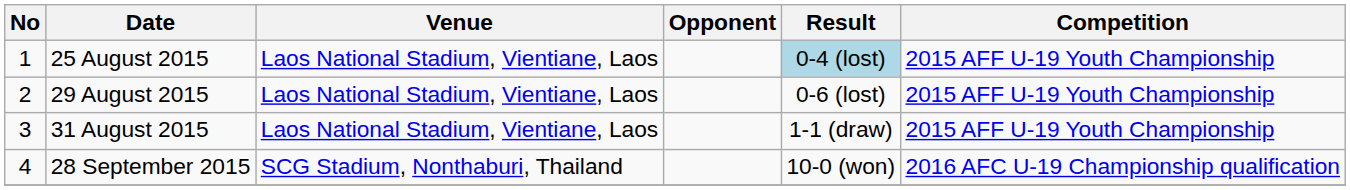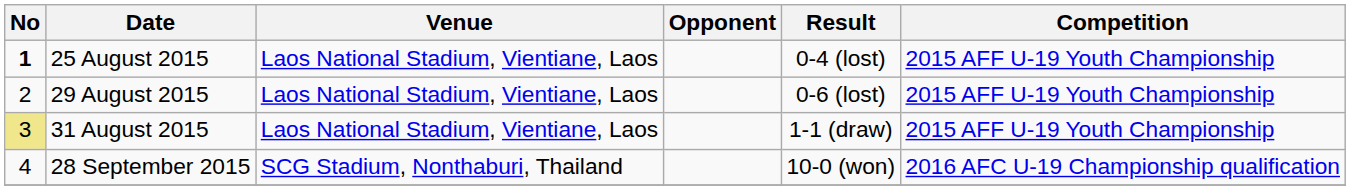(25, 58) normal -> (25, 58) bold
(841, 58) lightblue background -> (841, 58) no background
(25, 130) no background -> (25, 130) khaki background
